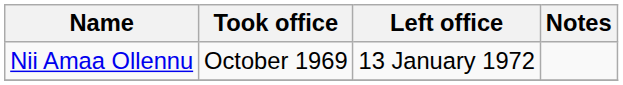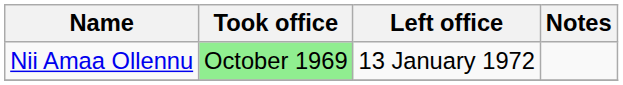(276, 60) no background -> (276, 60) lightgreen background
